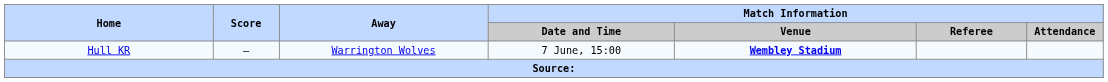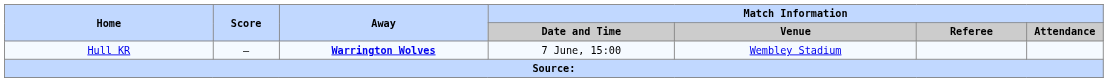(384, 50) normal -> (384, 50) bold
(796, 50) bold -> (796, 50) normal
